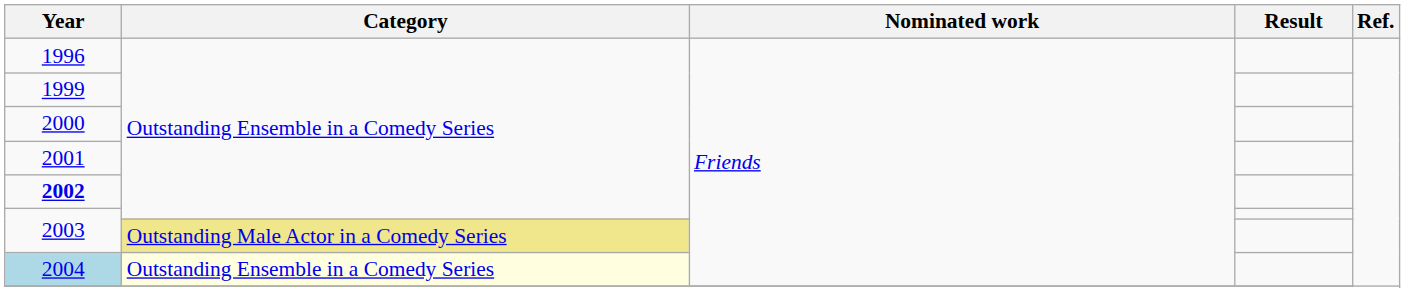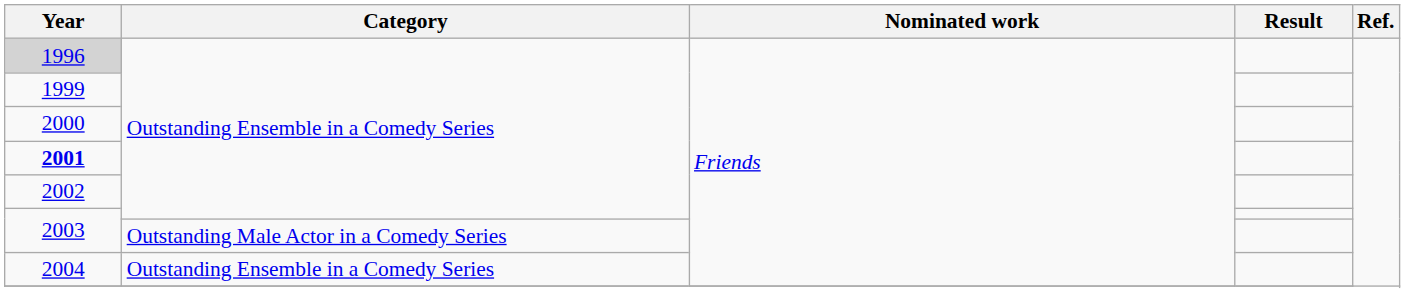(63, 55) no background -> (63, 55) lightgrey background
(63, 157) normal -> (63, 157) bold
(63, 191) bold -> (63, 191) normal
(317, 235) khaki background -> (317, 235) no background
(63, 269) lightblue background -> (63, 269) no background
(310, 269) lightyellow background -> (310, 269) no background
